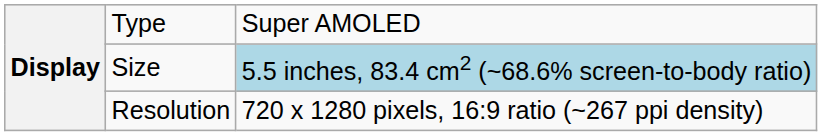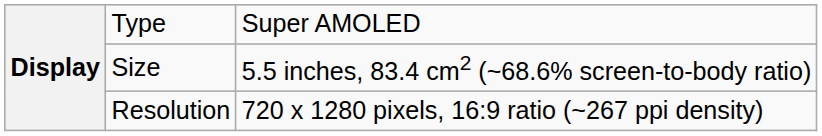(527, 67) lightblue background -> (527, 67) no background
